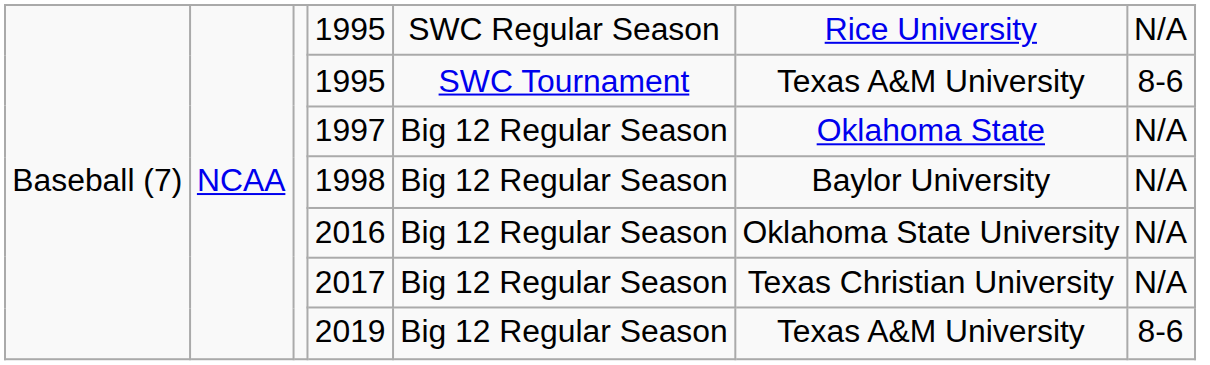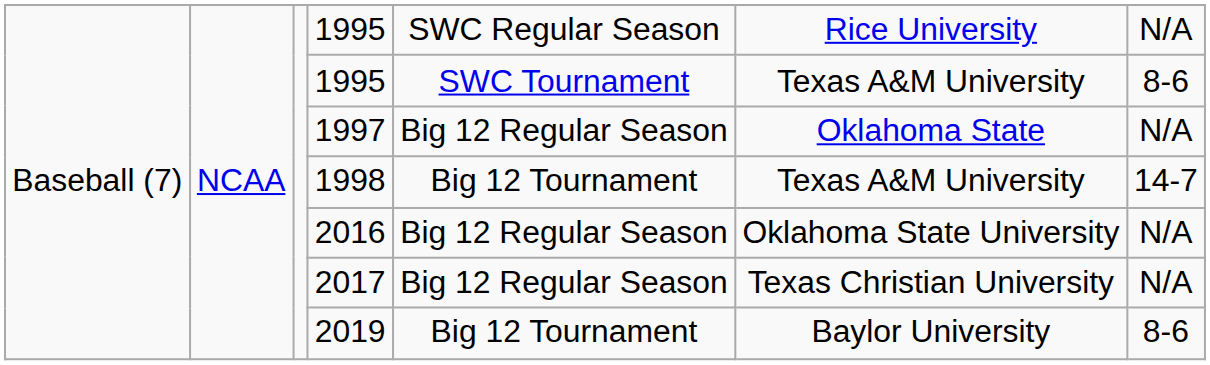(564, 181) Big 12 Regular Season -> (564, 181) Big 12 Tournament
(931, 181) Baylor University -> (931, 181) Texas A&M University
(1161, 181) N/A -> (1166, 181) 14-7
(564, 332) Big 12 Regular Season -> (564, 332) Big 12 Tournament
(931, 332) Texas A&M University -> (931, 332) Baylor University
